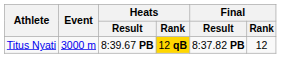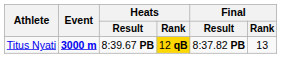(79, 45) normal -> (79, 45) bold
(262, 45) 12 -> (262, 45) 13
